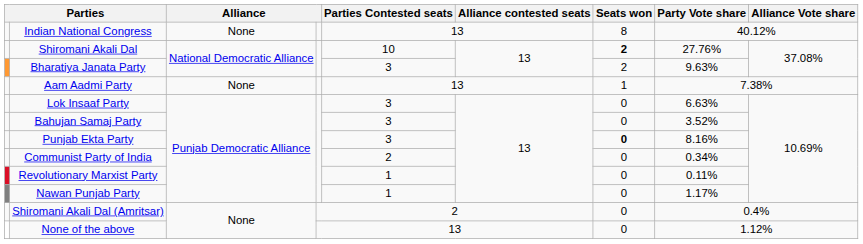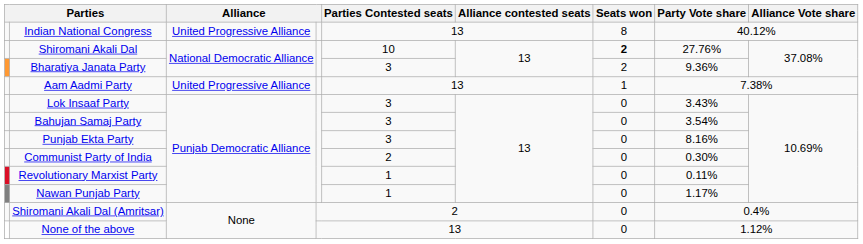(241, 31) None -> (241, 31) United Progressive Alliance
(702, 67) 9.63% -> (702, 67) 9.36%
(241, 85) None -> (241, 85) United Progressive Alliance
(702, 103) 6.63% -> (702, 103) 3.43%
(702, 121) 3.52% -> (702, 121) 3.54%
(624, 139) bold -> (624, 139) normal
(702, 157) 0.34% -> (702, 157) 0.30%
